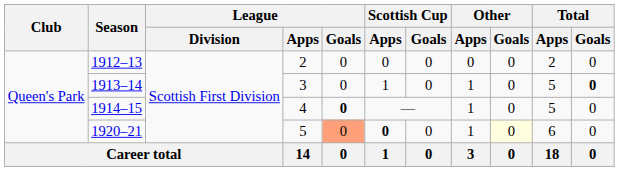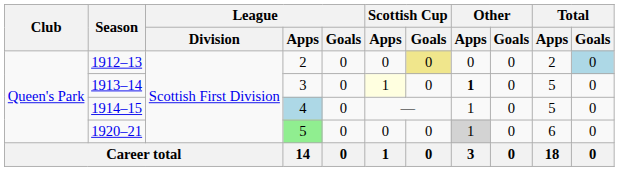(429, 62) no background -> (429, 62) khaki background
(593, 62) no background -> (593, 62) lightblue background
(385, 85) no background -> (385, 85) lightyellow background
(471, 85) normal -> (471, 85) bold
(593, 85) bold -> (593, 85) normal
(303, 108) no background -> (303, 108) lightblue background
(343, 108) bold -> (343, 108) normal
(303, 131) no background -> (303, 131) lightgreen background
(343, 131) lightsalmon background -> (343, 131) no background
(385, 131) bold -> (385, 131) normal
(471, 131) no background -> (471, 131) lightgrey background
(511, 131) lightyellow background -> (511, 131) no background
